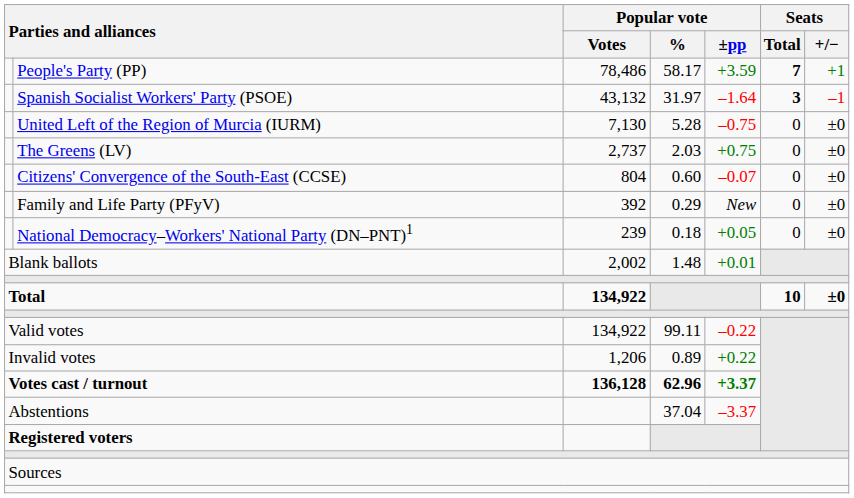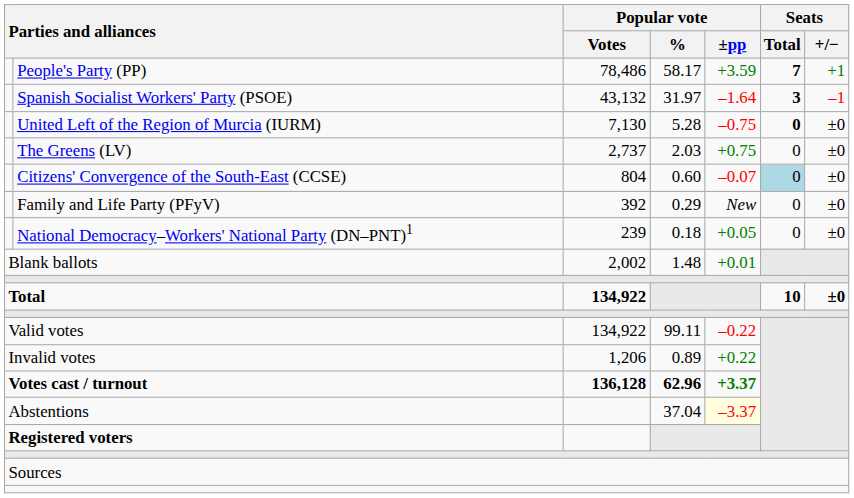(796, 124) normal -> (796, 124) bold
(796, 177) no background -> (796, 177) lightblue background
(737, 410) no background -> (737, 410) lightyellow background
